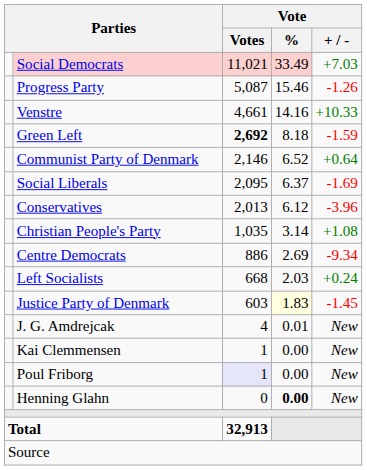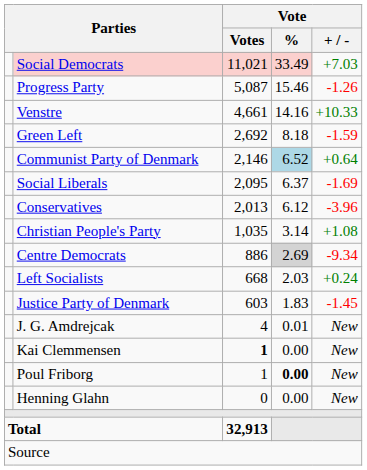(251, 135) bold -> (251, 135) normal
(295, 159) no background -> (295, 159) lightblue background
(295, 254) no background -> (295, 254) lightgrey background
(295, 302) lightyellow background -> (295, 302) no background
(264, 350) normal -> (264, 350) bold
(264, 374) lavender background -> (264, 374) no background
(295, 374) normal -> (295, 374) bold
(295, 398) bold -> (295, 398) normal
